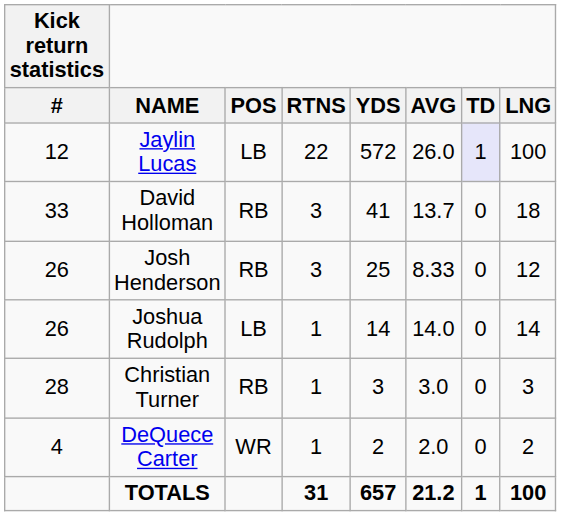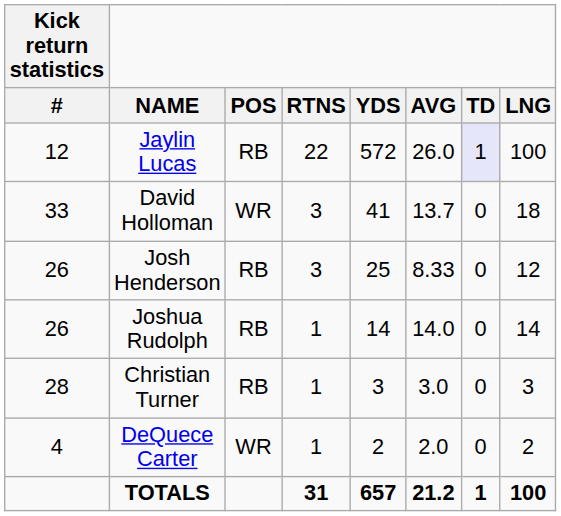(254, 151) LB -> (254, 151) RB
(254, 210) RB -> (253, 210) WR
(254, 328) LB -> (254, 328) RB
